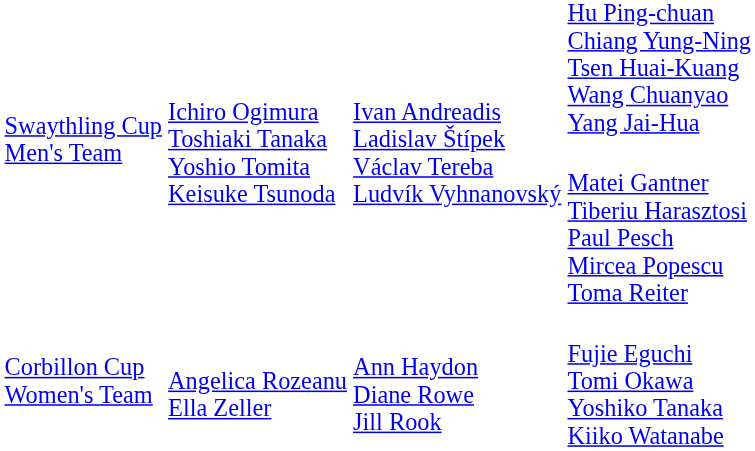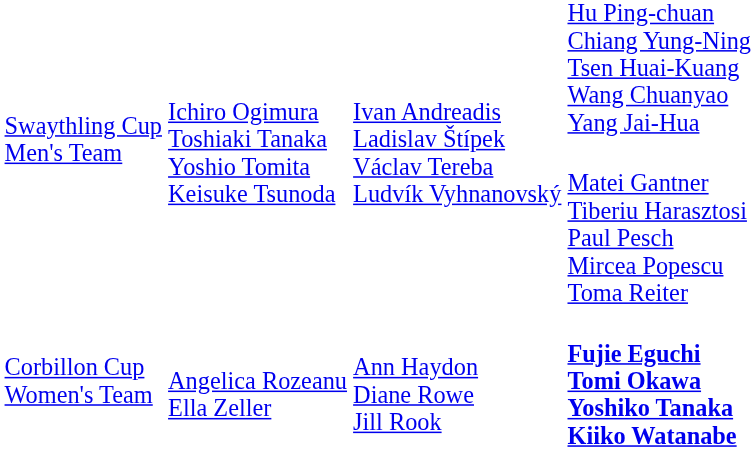(646, 394) normal -> (652, 394) bold
